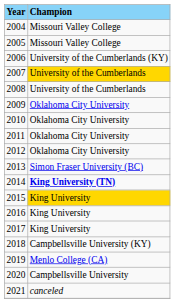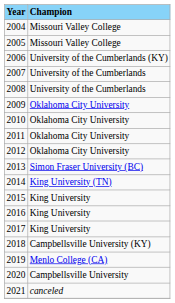(88, 73) gold background -> (88, 73) no background
(72, 182) bold -> (71, 182) normal
(60, 197) gold background -> (60, 197) no background
